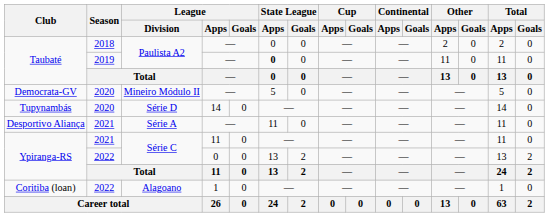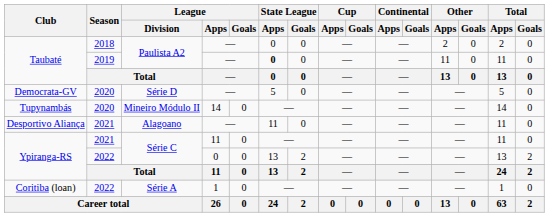(162, 92) Mineiro Módulo II -> (162, 92) Série D
(162, 108) Série D -> (162, 108) Mineiro Módulo II
(162, 124) Série A -> (162, 124) Alagoano
(162, 188) Alagoano -> (162, 188) Série A
